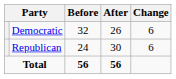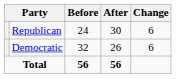rows swapped: (37, 47) <-> (37, 30)
